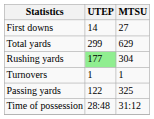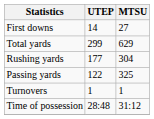(95, 59) lightgreen background -> (95, 59) no background
rows swapped: (34, 91) <-> (27, 75)
